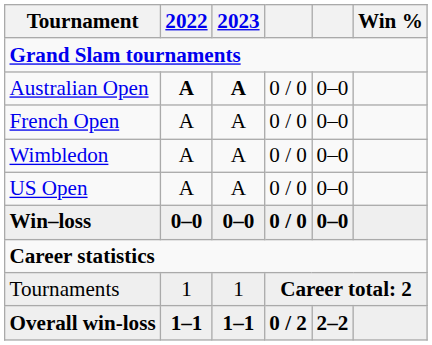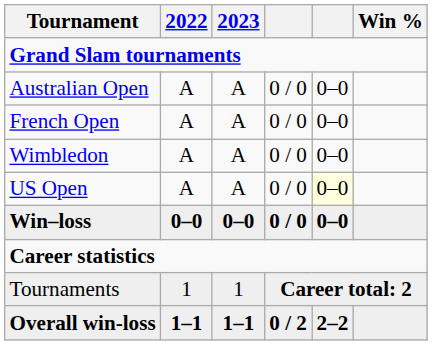(186, 88) bold -> (186, 88) normal
(238, 88) bold -> (238, 88) normal
(332, 188) no background -> (332, 188) lightyellow background
